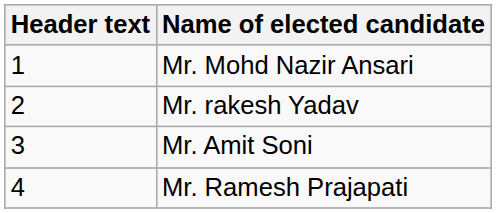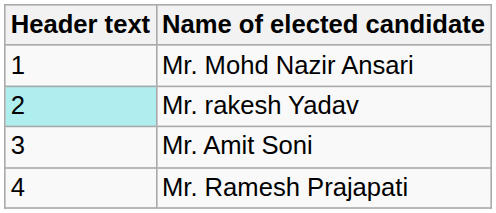(18, 106) no background -> (18, 106) paleturquoise background
